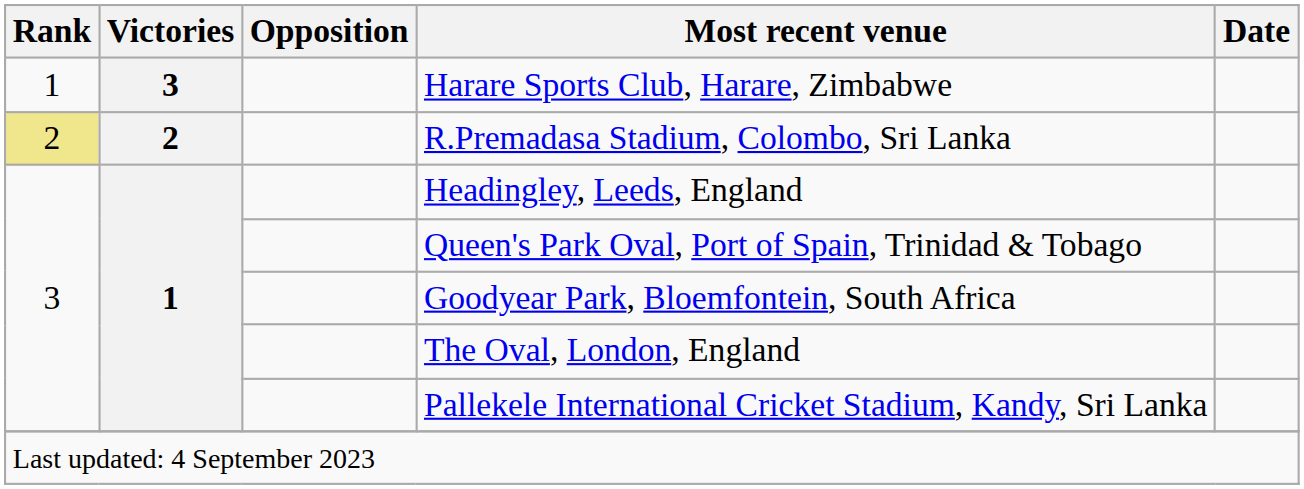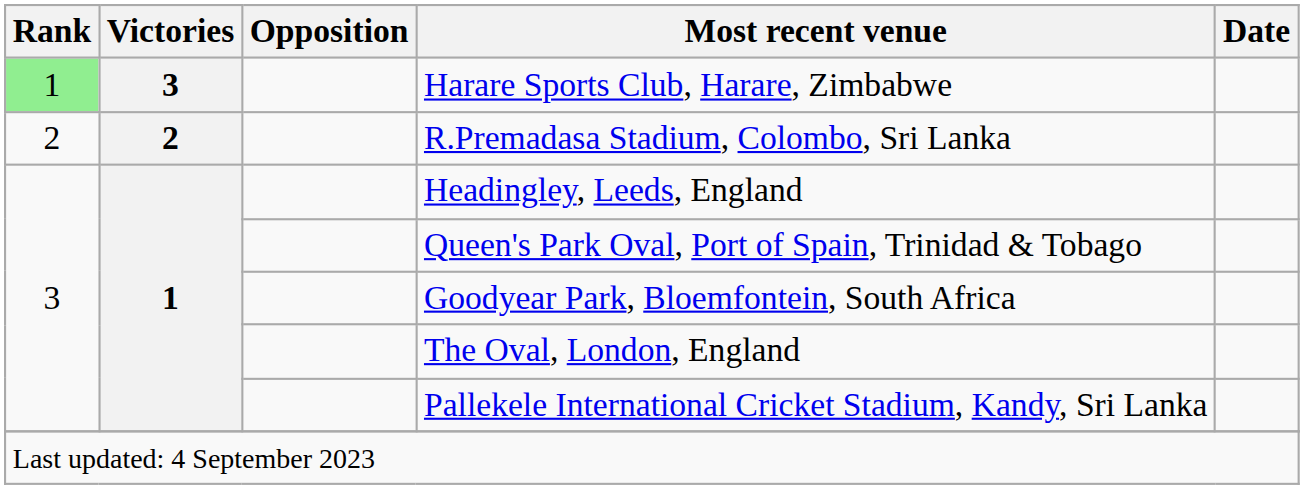(52, 84) no background -> (52, 84) lightgreen background
(52, 137) khaki background -> (52, 137) no background
